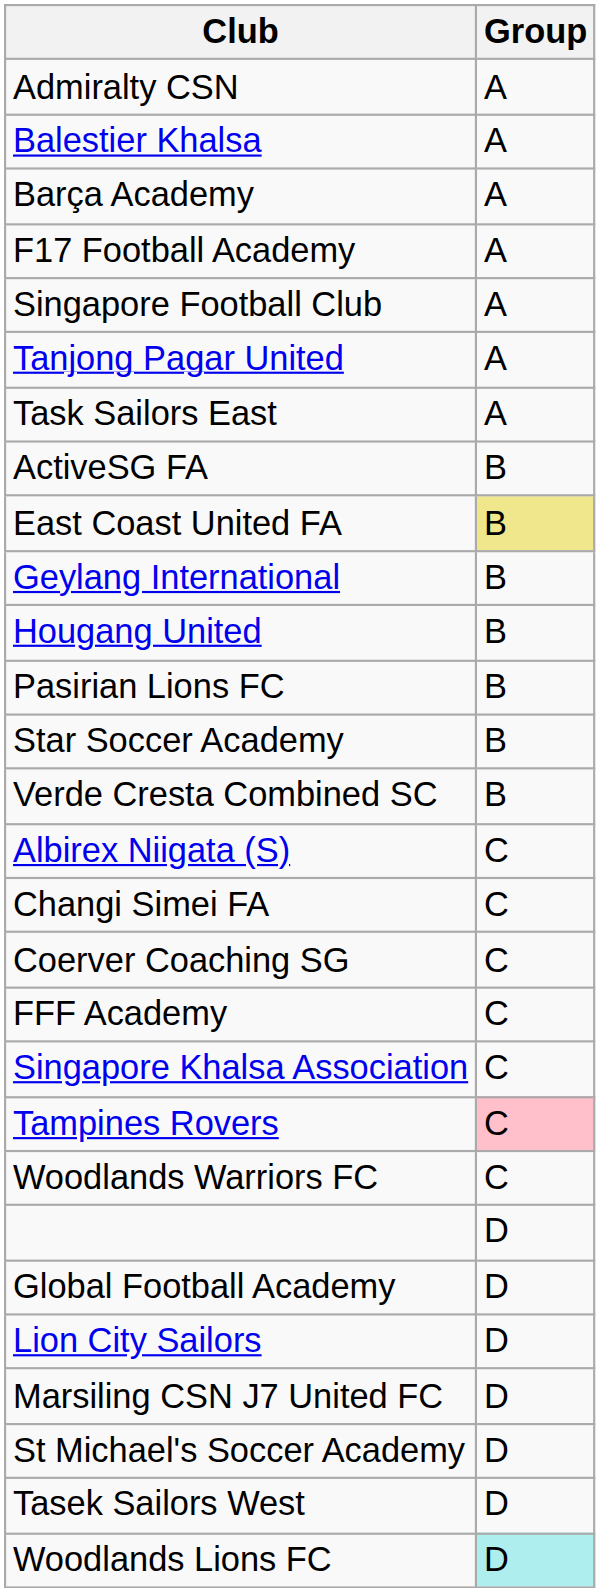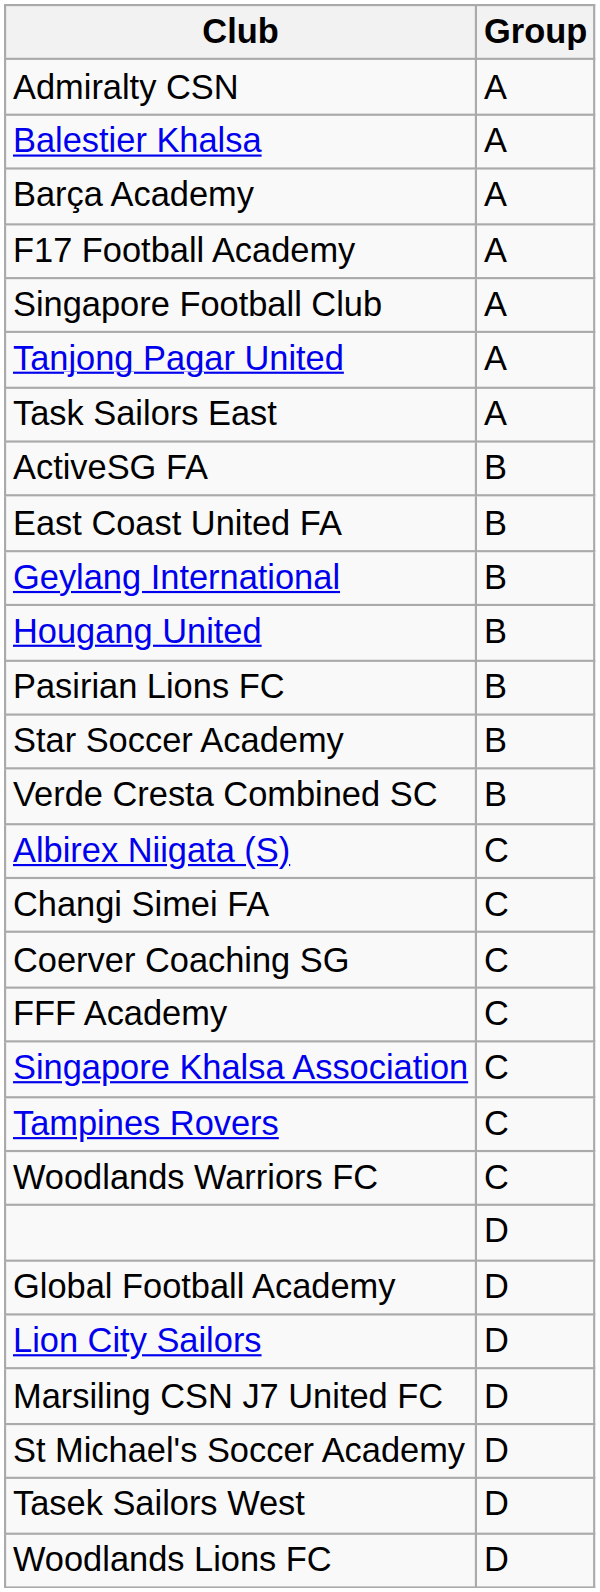(495, 522) khaki background -> (495, 522) no background
(496, 1122) pink background -> (496, 1122) no background
(496, 1559) paleturquoise background -> (496, 1559) no background
